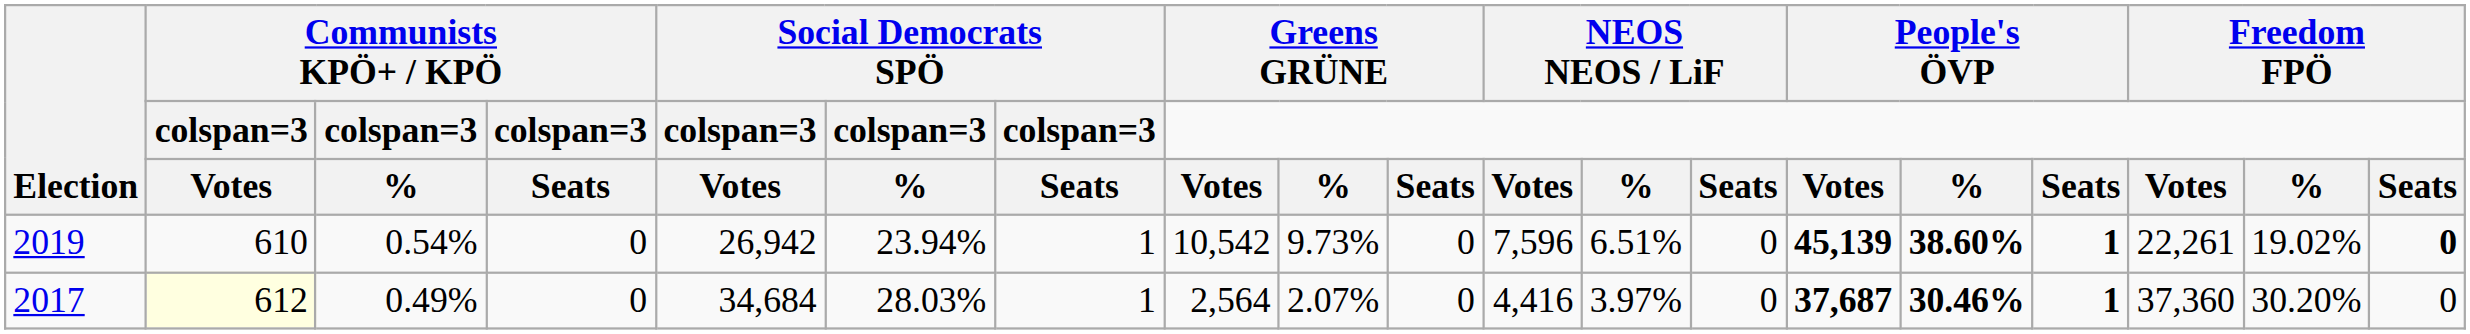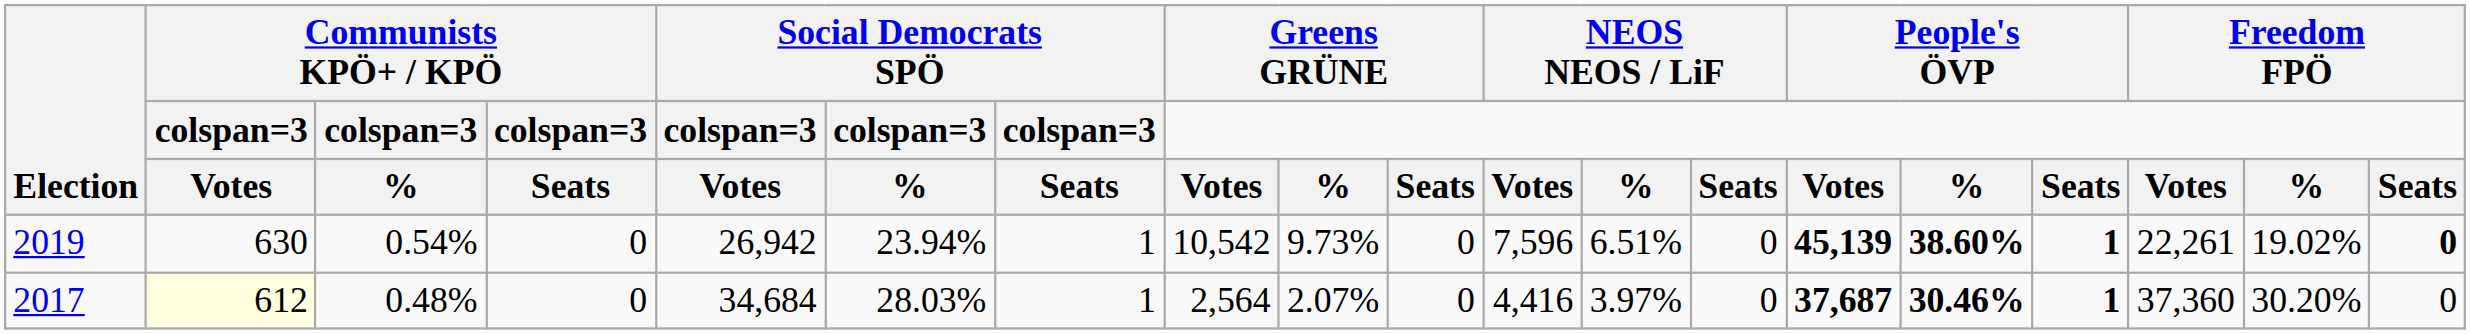(281, 242) 610 -> (281, 242) 630
(431, 299) 0.49% -> (431, 299) 0.48%
